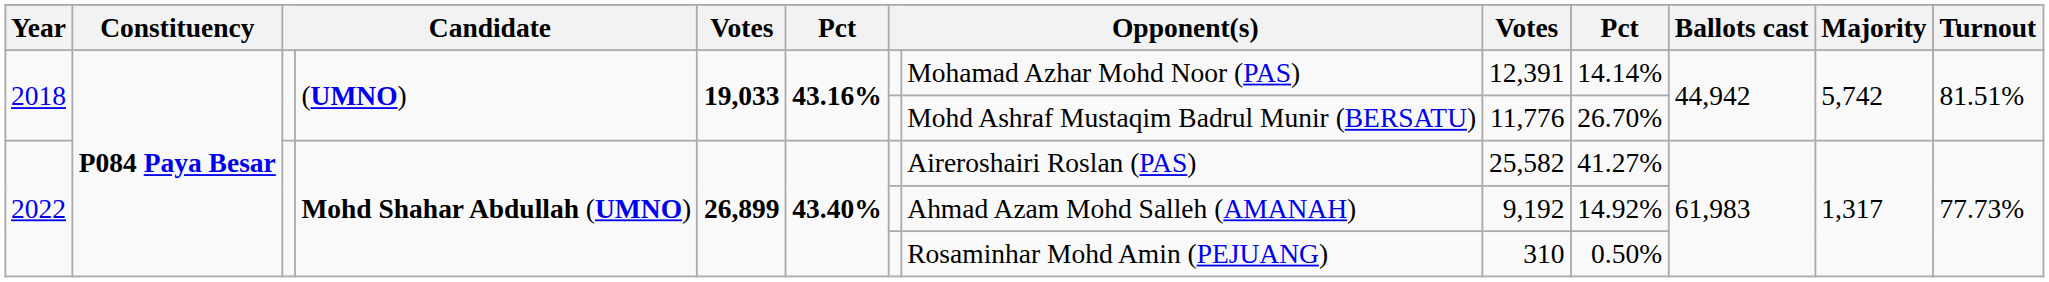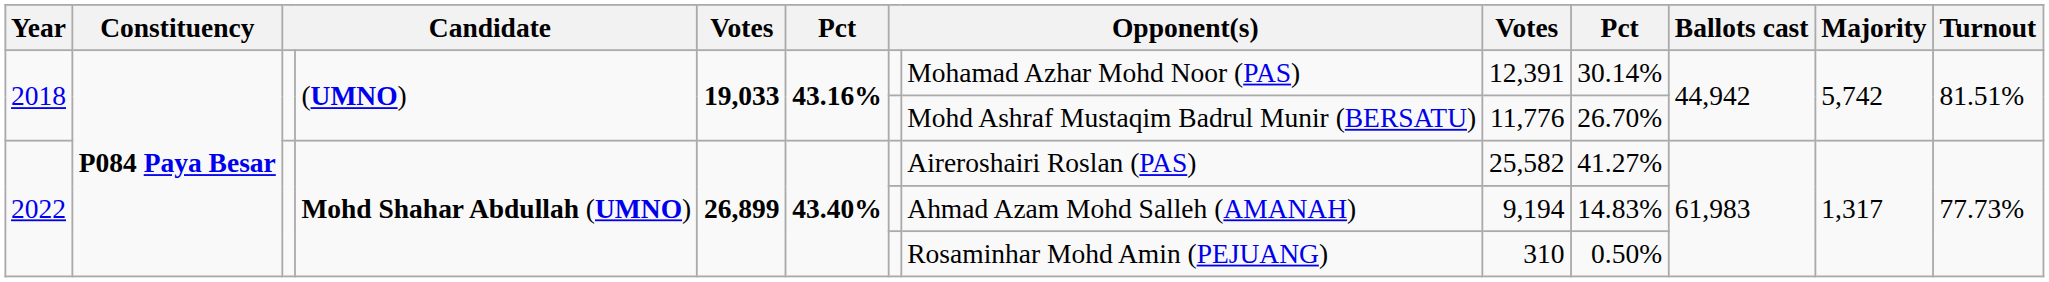(1620, 72) 14.14% -> (1620, 72) 30.14%
(1534, 208) 9,192 -> (1534, 208) 9,194
(1620, 208) 14.92% -> (1620, 208) 14.83%
